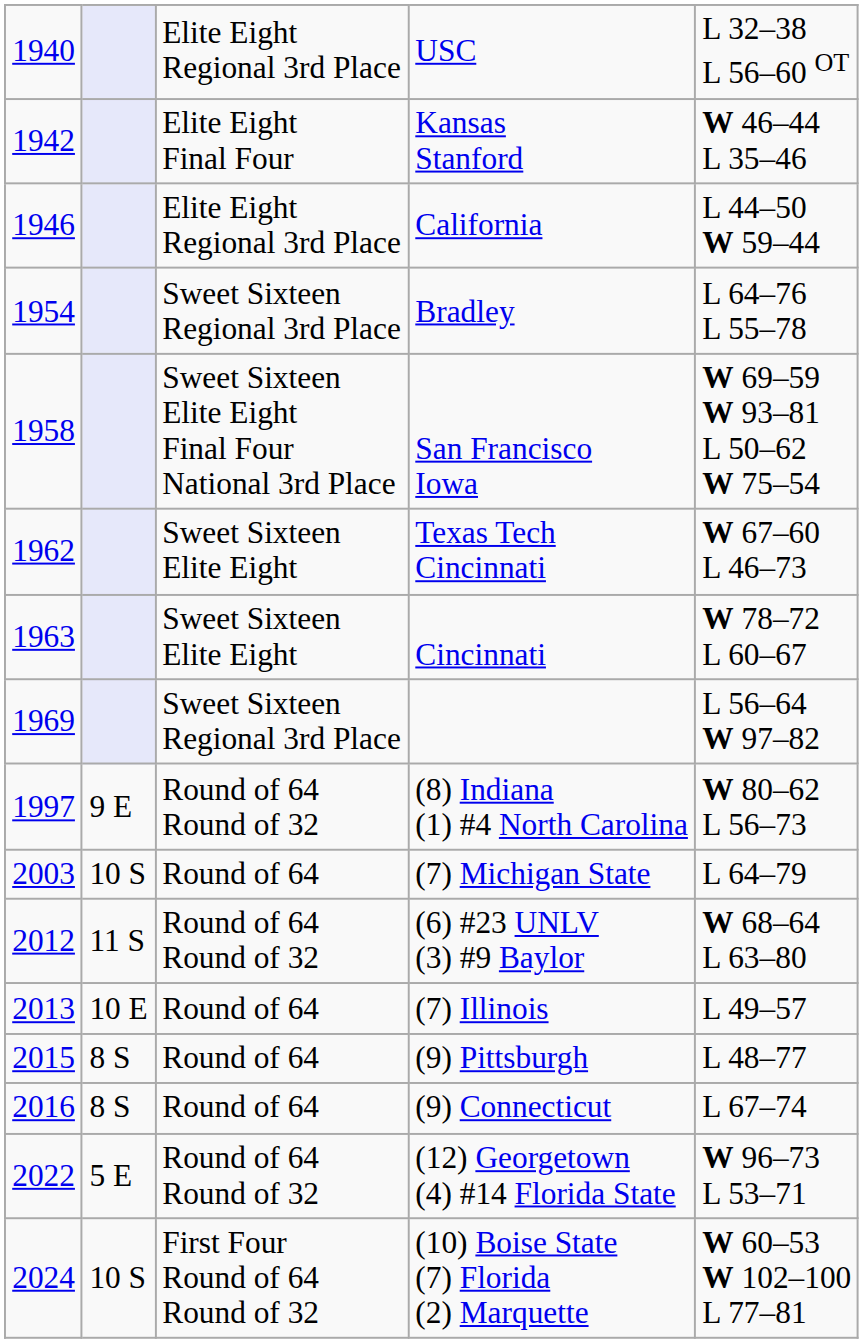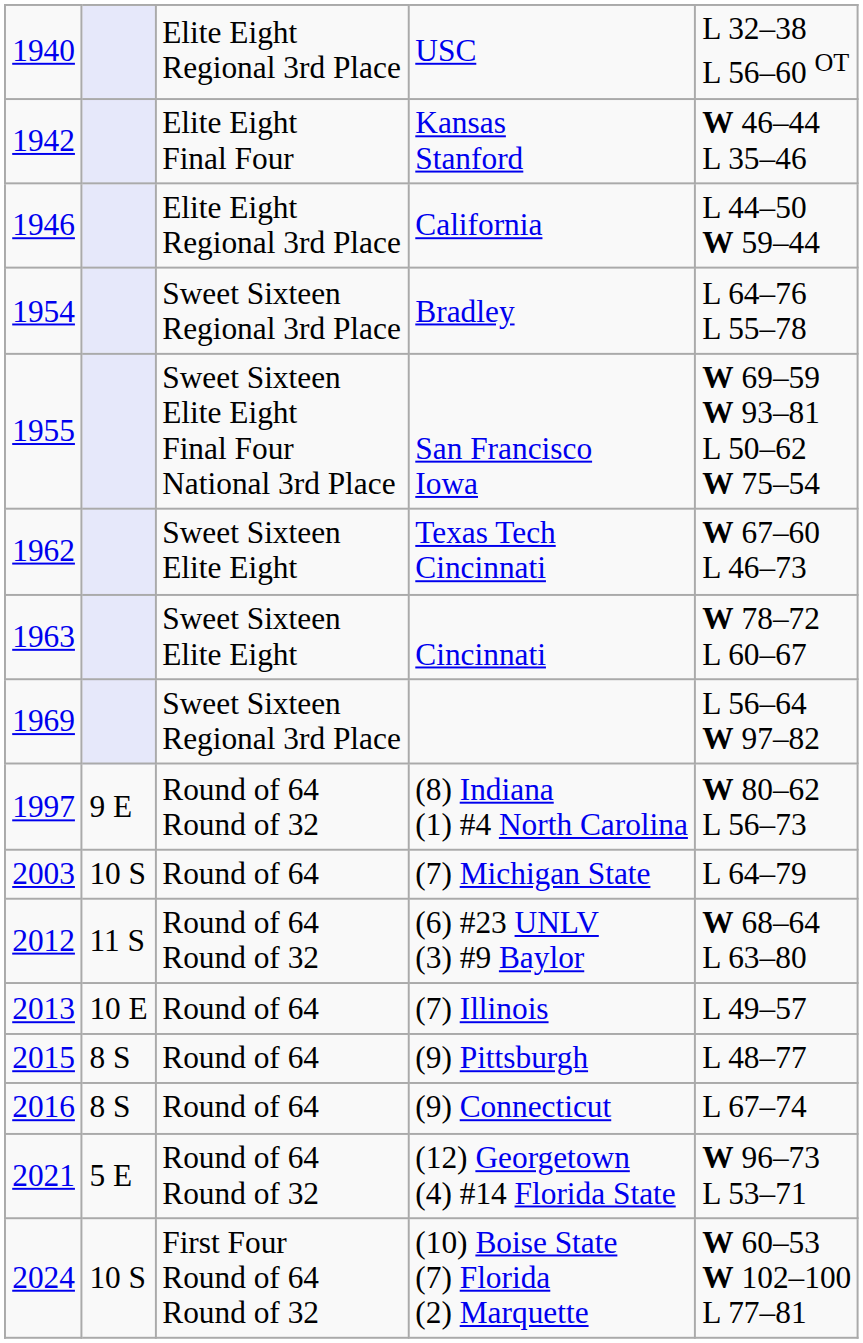(44, 430) 1958 -> (44, 430) 1955
(44, 1175) 2022 -> (44, 1175) 2021
